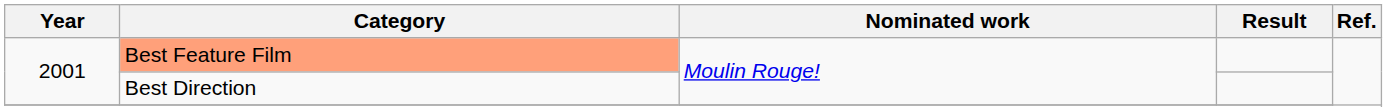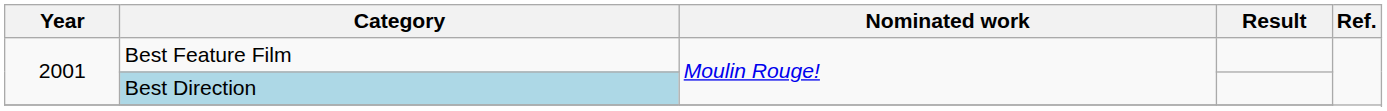(208, 54) lightsalmon background -> (208, 54) no background
(191, 88) no background -> (191, 88) lightblue background
